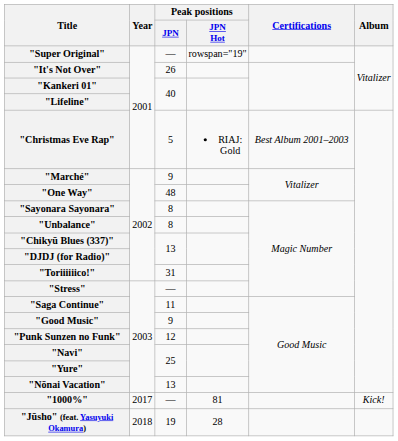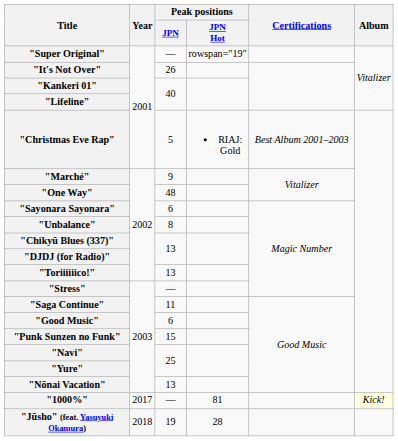(170, 208) 8 -> (170, 208) 6
(170, 272) 31 -> (170, 272) 13
(170, 320) 9 -> (170, 320) 6
(170, 336) 12 -> (170, 336) 15
(374, 400) no background -> (374, 400) lightyellow background
